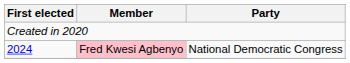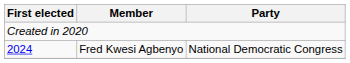(131, 49) pink background -> (131, 49) no background
